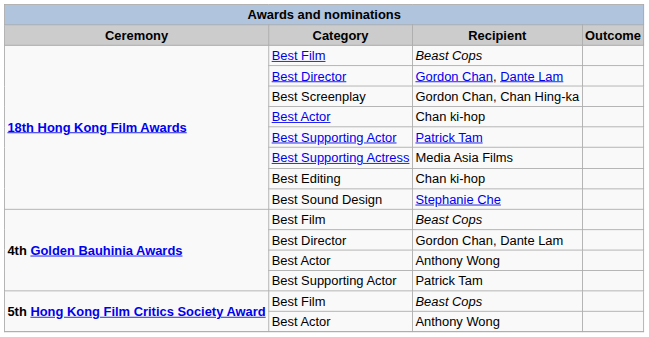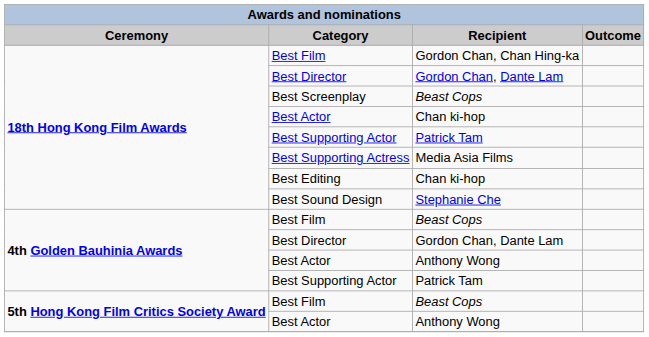(449, 56) Beast Cops -> (497, 56) Gordon Chan, Chan Hing-ka
(497, 97) Gordon Chan, Chan Hing-ka -> (449, 97) Beast Cops
